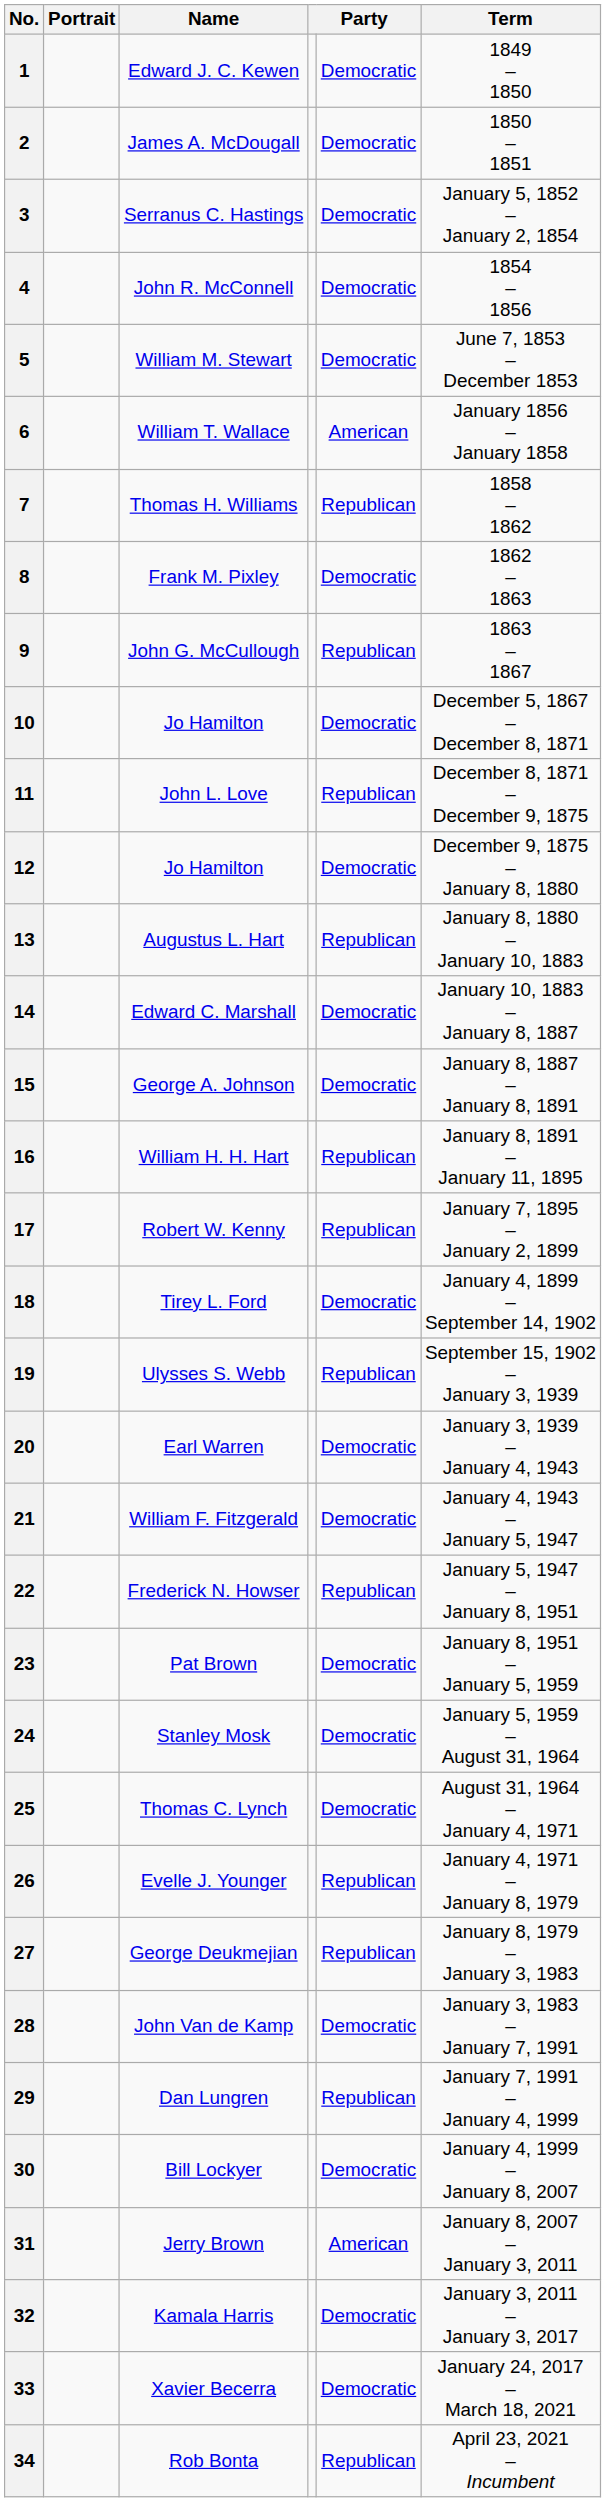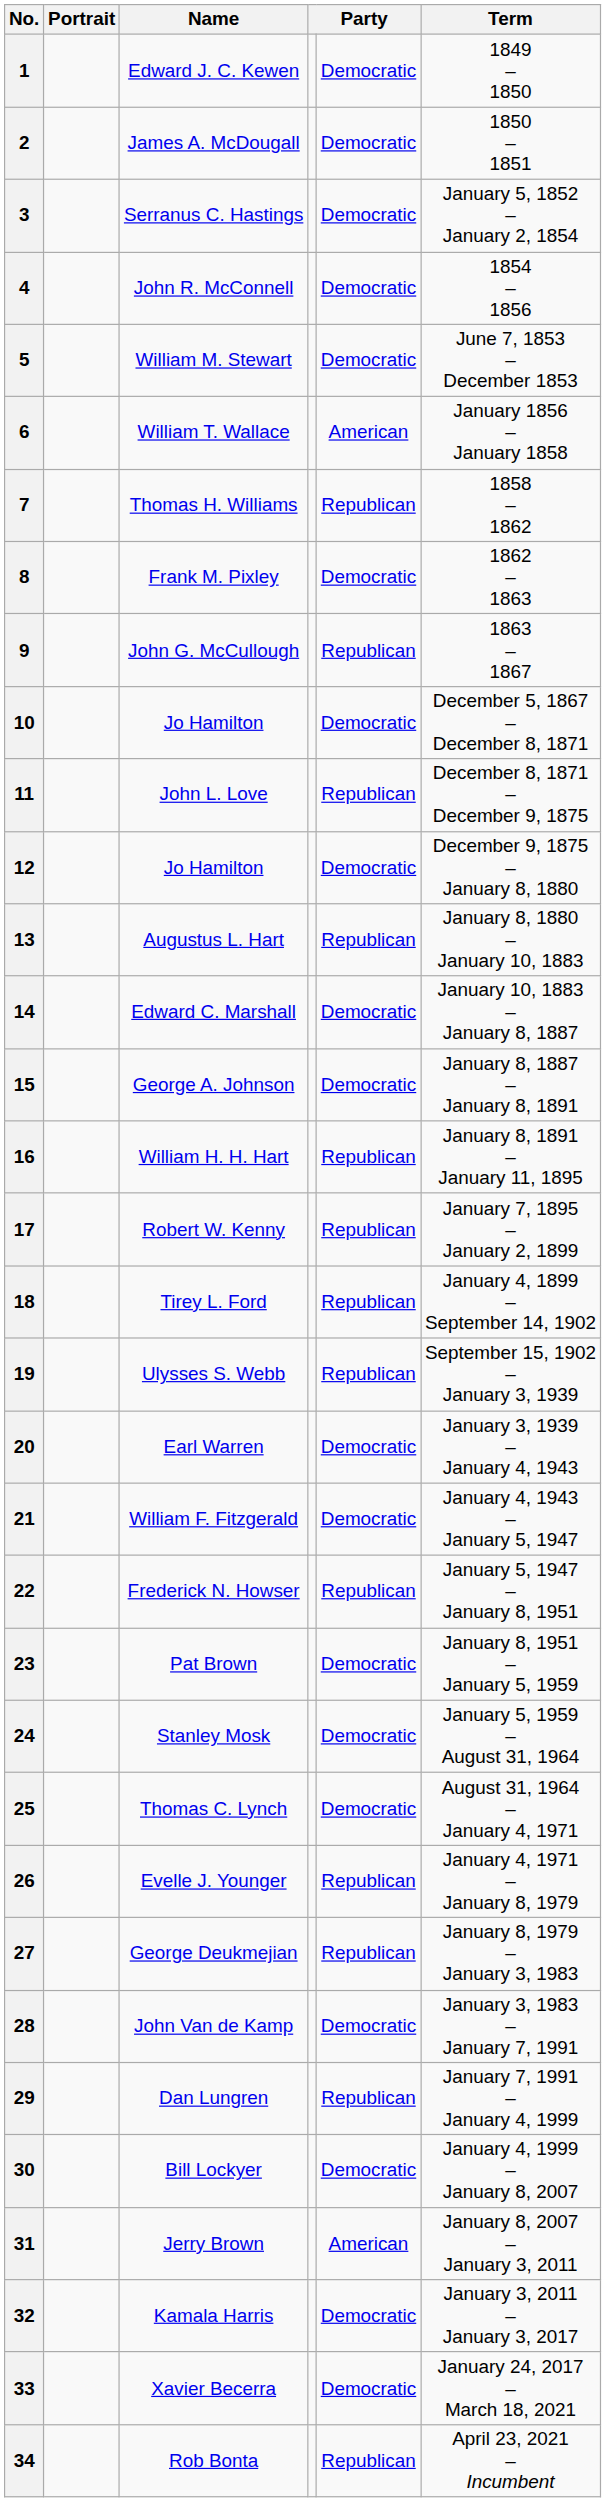(368, 1301) Democratic -> (368, 1301) Republican
